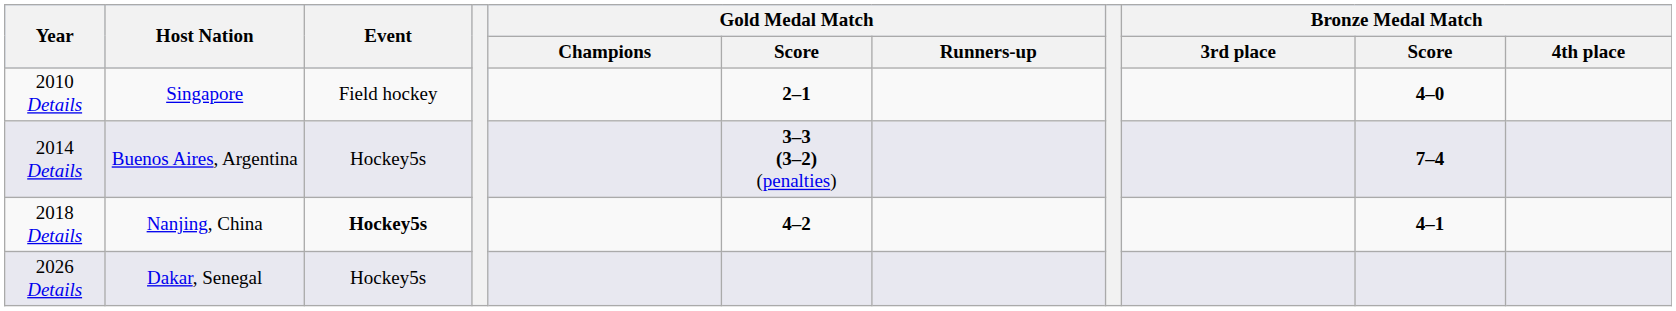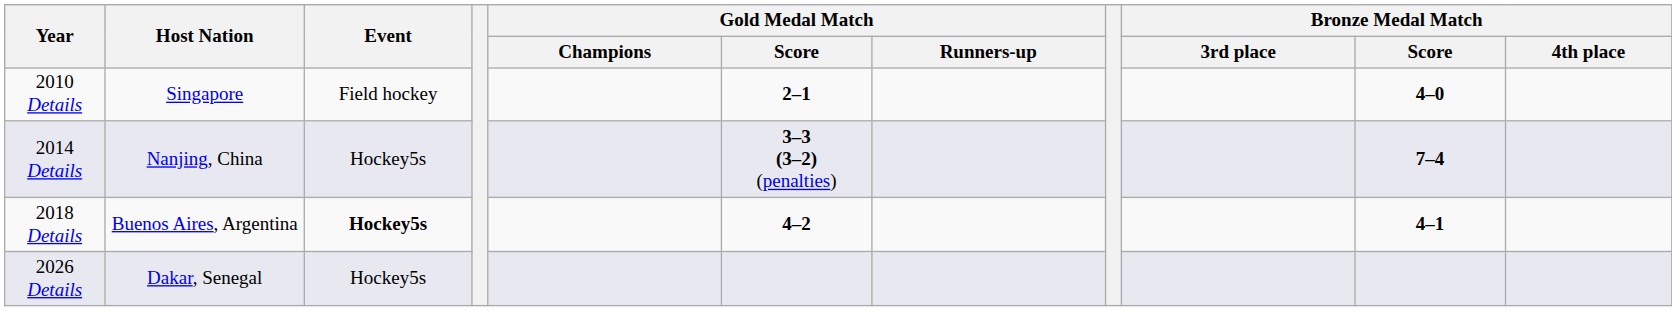(205, 159) Buenos Aires, Argentina -> (205, 159) Nanjing, China
(205, 224) Nanjing, China -> (205, 224) Buenos Aires, Argentina
